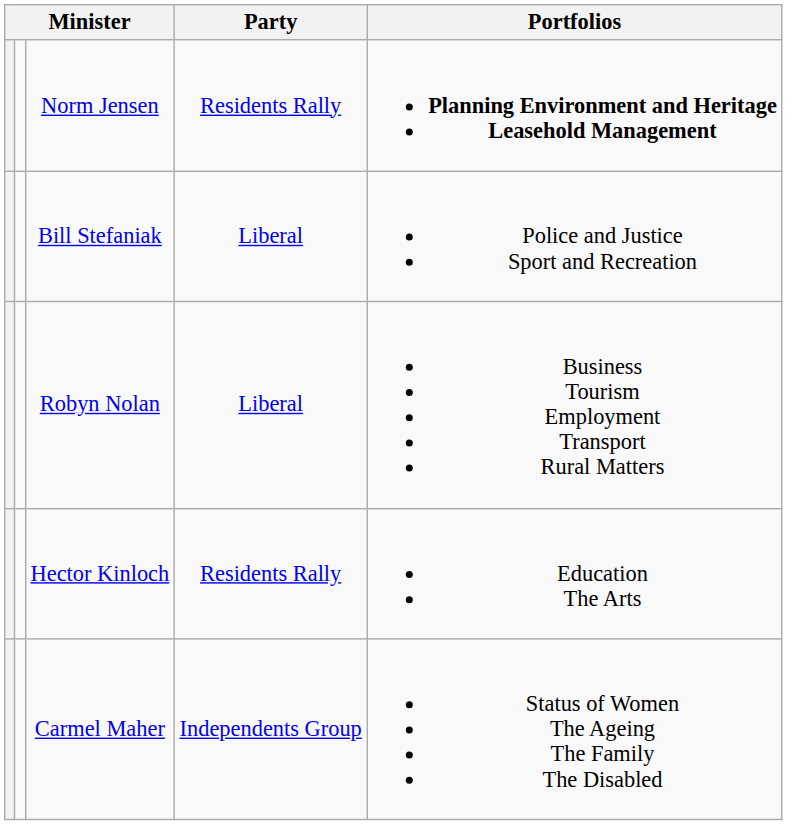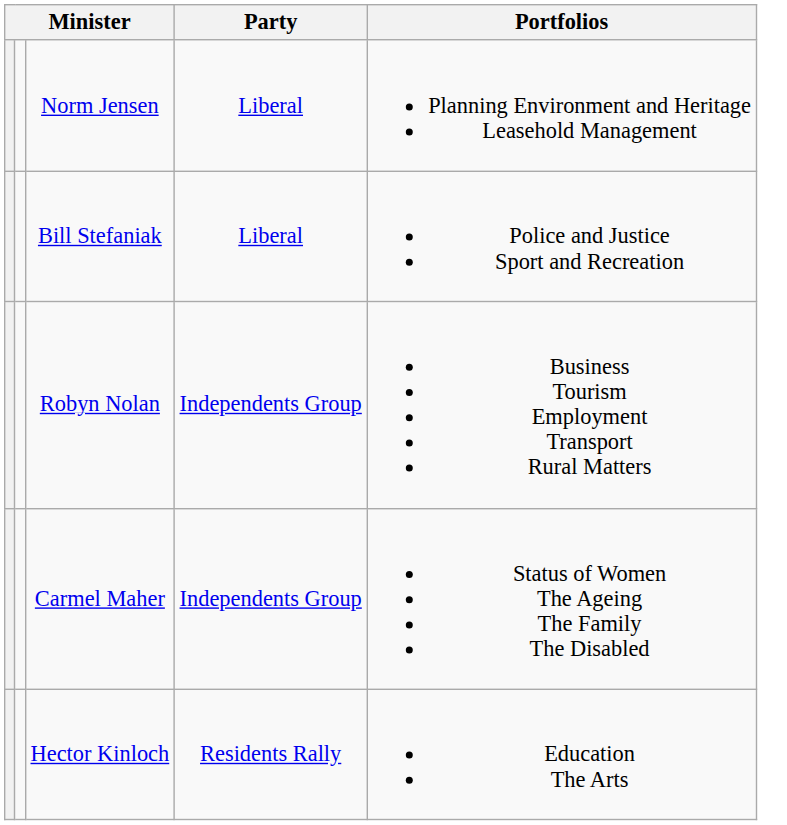(271, 105) Residents Rally -> (271, 105) Liberal
(574, 118) bold -> (562, 118) normal
(271, 404) Liberal -> (271, 404) Independents Group
rows swapped: (100, 573) <-> (100, 729)
